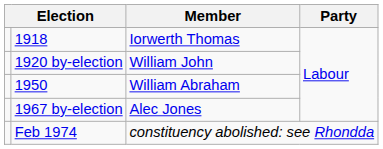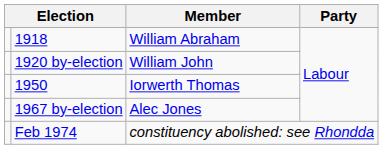(185, 39) Iorwerth Thomas -> (185, 39) William Abraham
(185, 86) William Abraham -> (185, 86) Iorwerth Thomas
